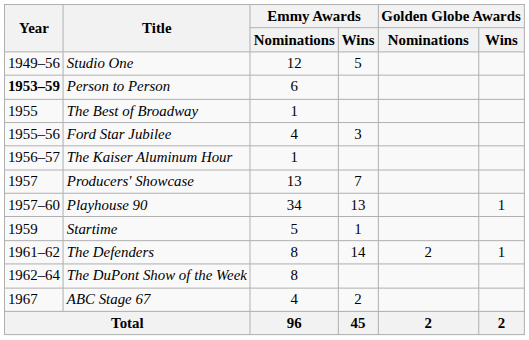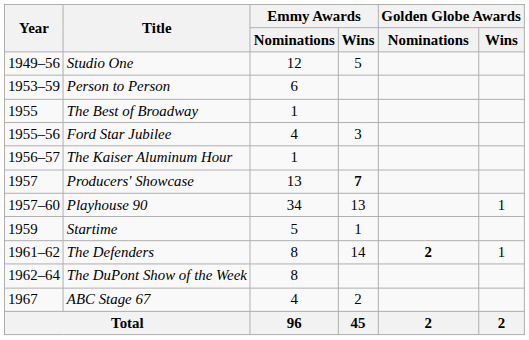(34, 87) bold -> (34, 87) normal
(358, 181) normal -> (358, 181) bold
(428, 252) normal -> (428, 252) bold
